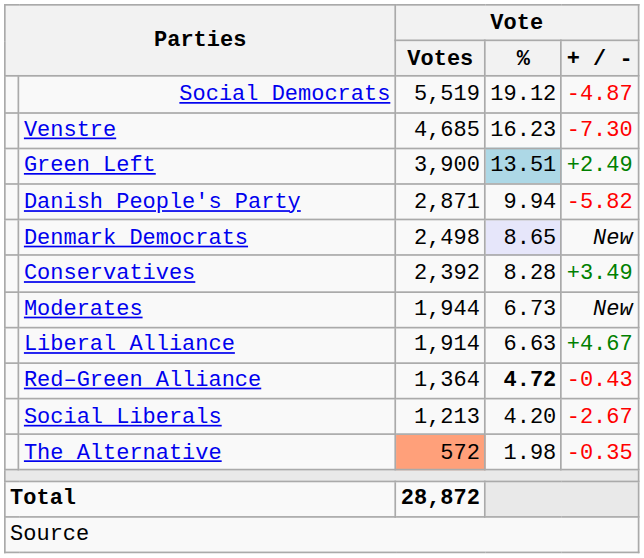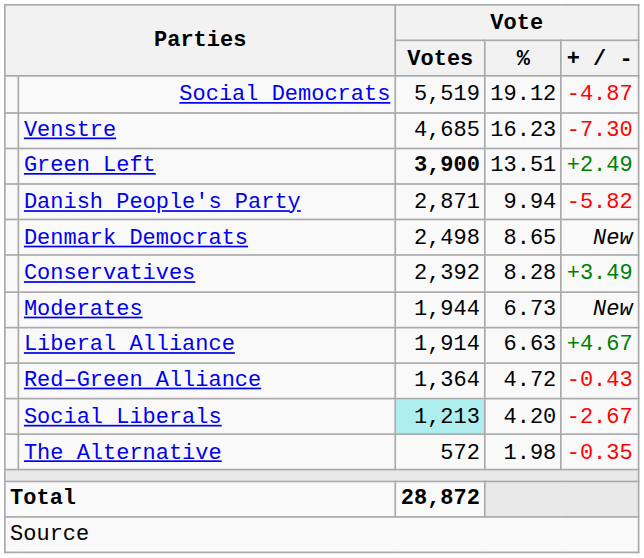(447, 166) normal -> (447, 166) bold
(523, 166) lightblue background -> (523, 166) no background
(530, 238) lavender background -> (530, 238) no background
(530, 381) bold -> (530, 381) normal
(447, 417) no background -> (447, 417) paleturquoise background
(460, 452) lightsalmon background -> (460, 452) no background
